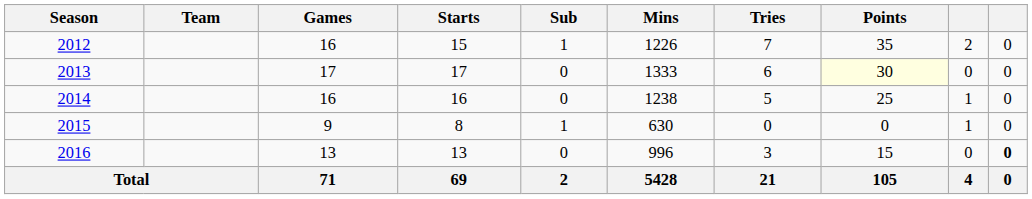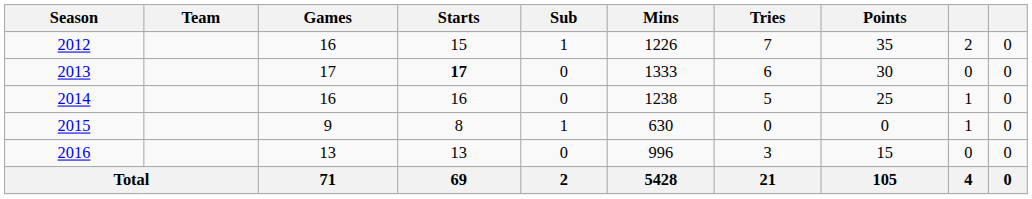(459, 72) normal -> (459, 72) bold
(885, 72) lightyellow background -> (885, 72) no background
(1008, 153) bold -> (1008, 153) normal
